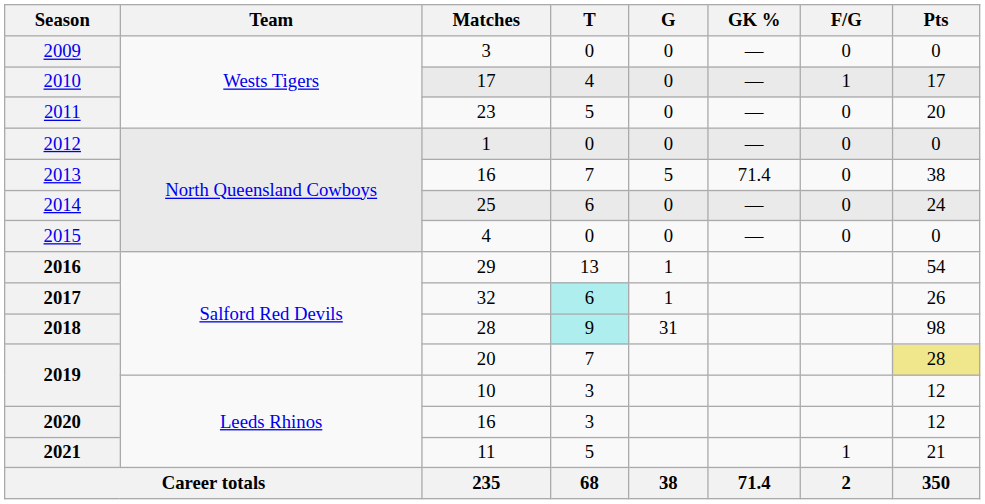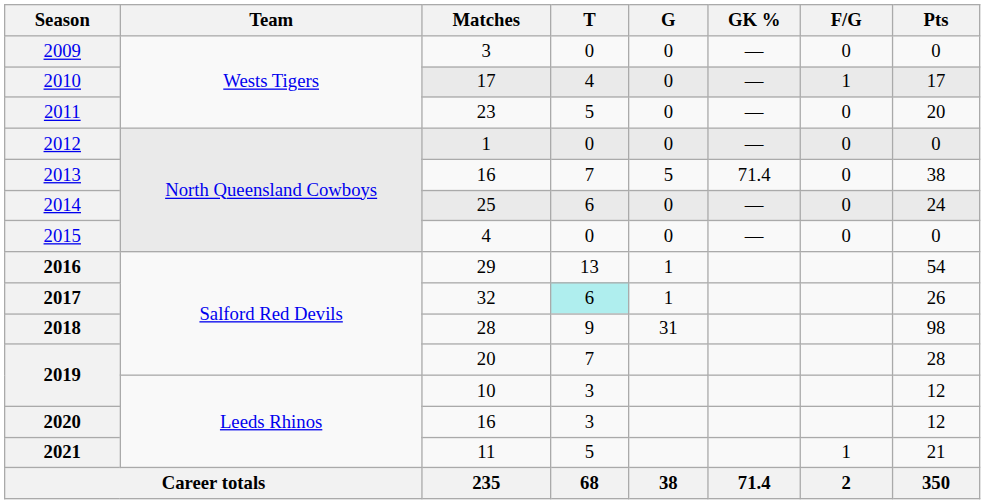(589, 329) paleturquoise background -> (589, 329) no background
(936, 359) khaki background -> (936, 359) no background
